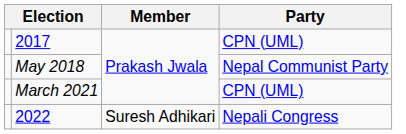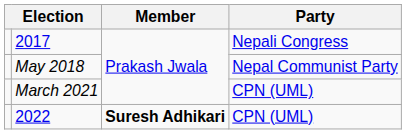(263, 41) CPN (UML) -> (290, 41) Nepali Congress
(160, 116) normal -> (165, 116) bold
(280, 116) Nepali Congress -> (273, 116) CPN (UML)
